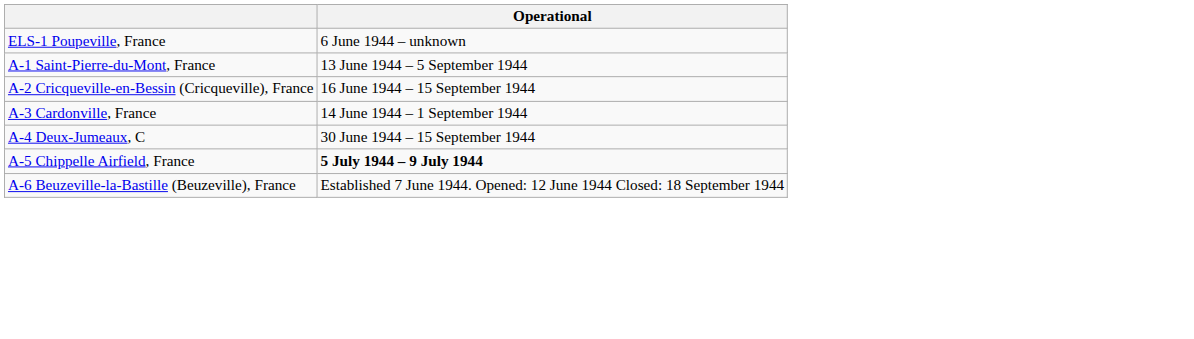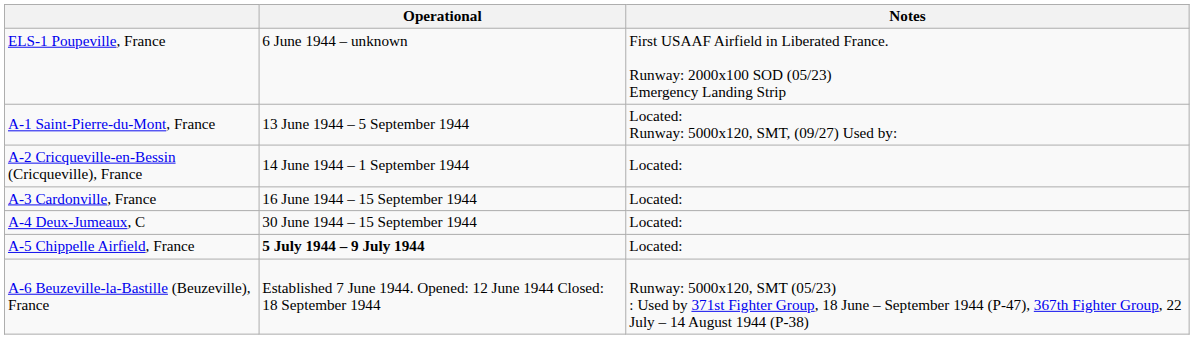+ column: (907, 16)
(428, 88) 16 June 1944 – 15 September 1944 -> (366, 165) 14 June 1944 – 1 September 1944
(424, 112) 14 June 1944 – 1 September 1944 -> (370, 198) 16 June 1944 – 15 September 1944
